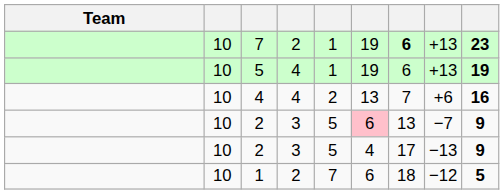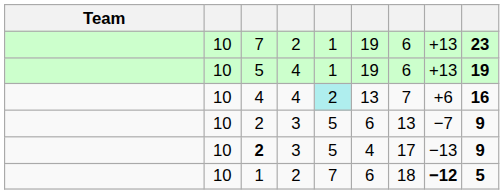(406, 45) bold -> (406, 45) normal
(333, 97) no background -> (333, 97) paleturquoise background
(370, 124) pink background -> (370, 124) no background
(259, 150) normal -> (259, 150) bold
(443, 177) normal -> (443, 177) bold
